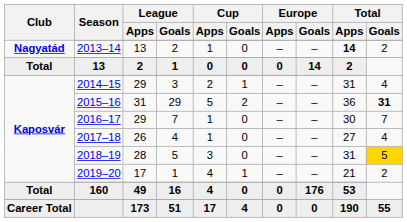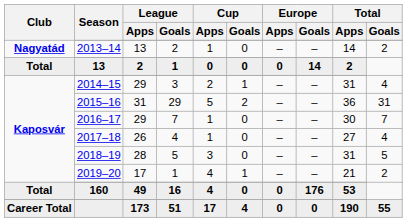(349, 49) bold -> (349, 49) normal
(384, 102) bold -> (384, 102) normal
(384, 156) gold background -> (384, 156) no background
